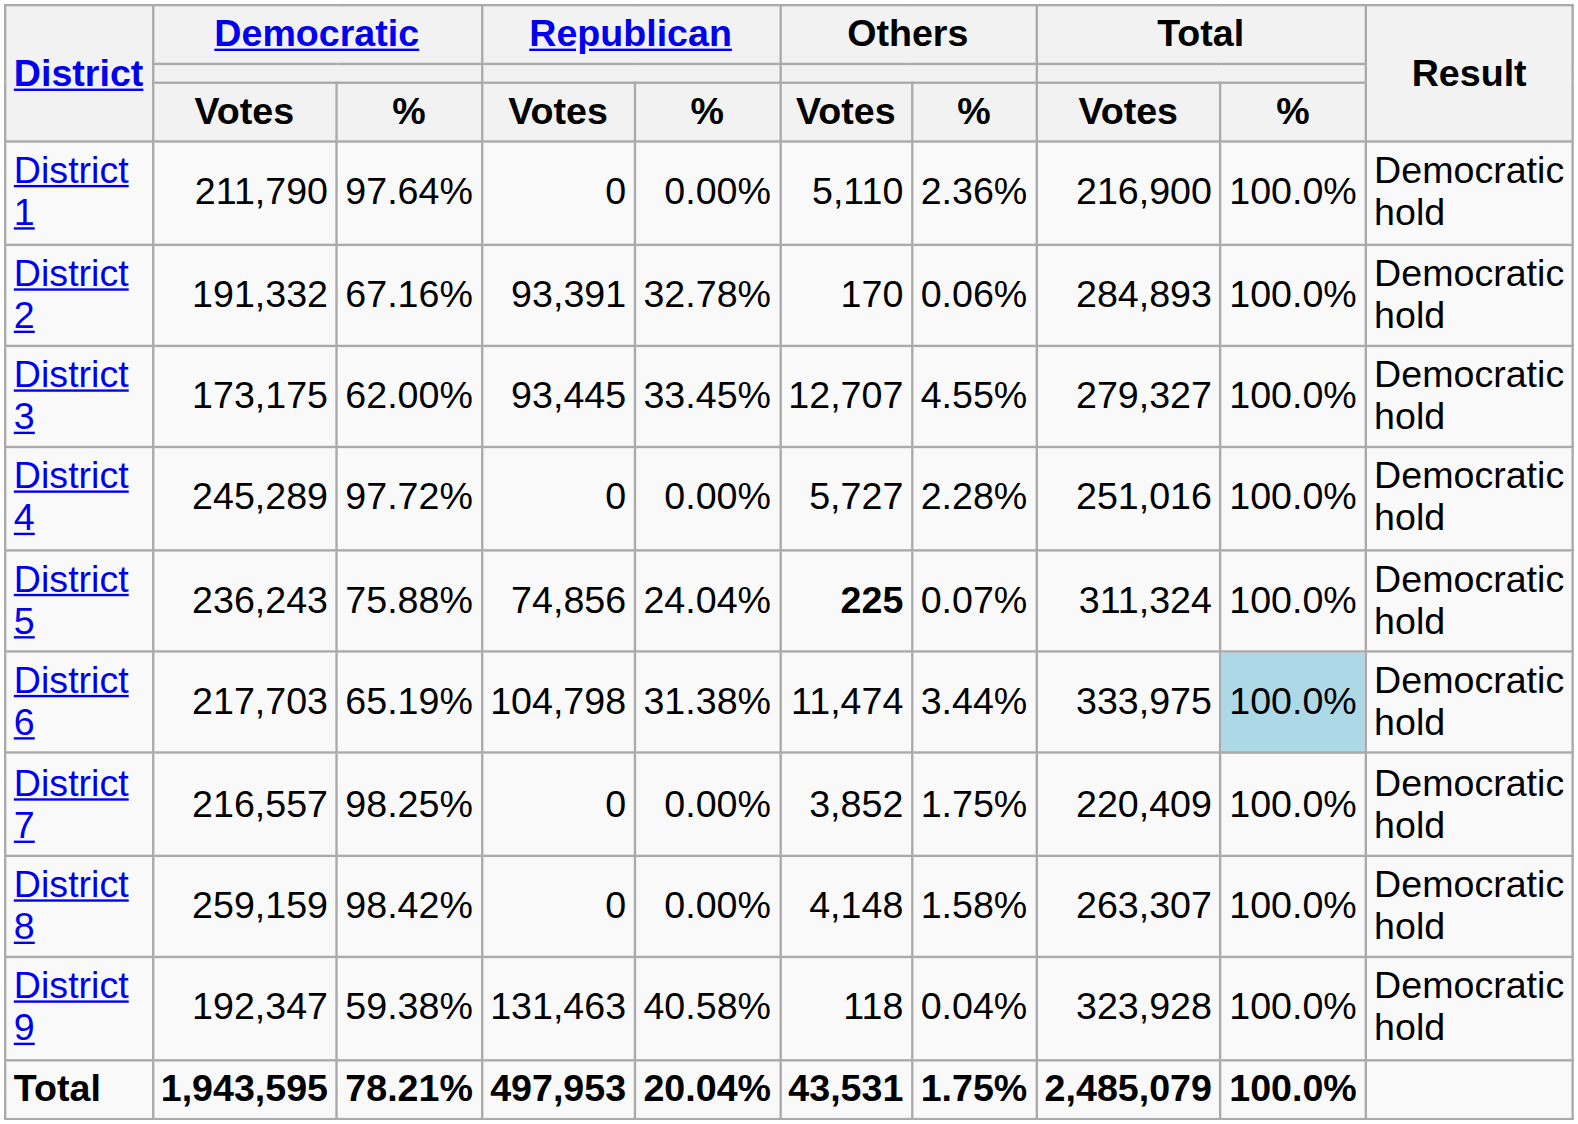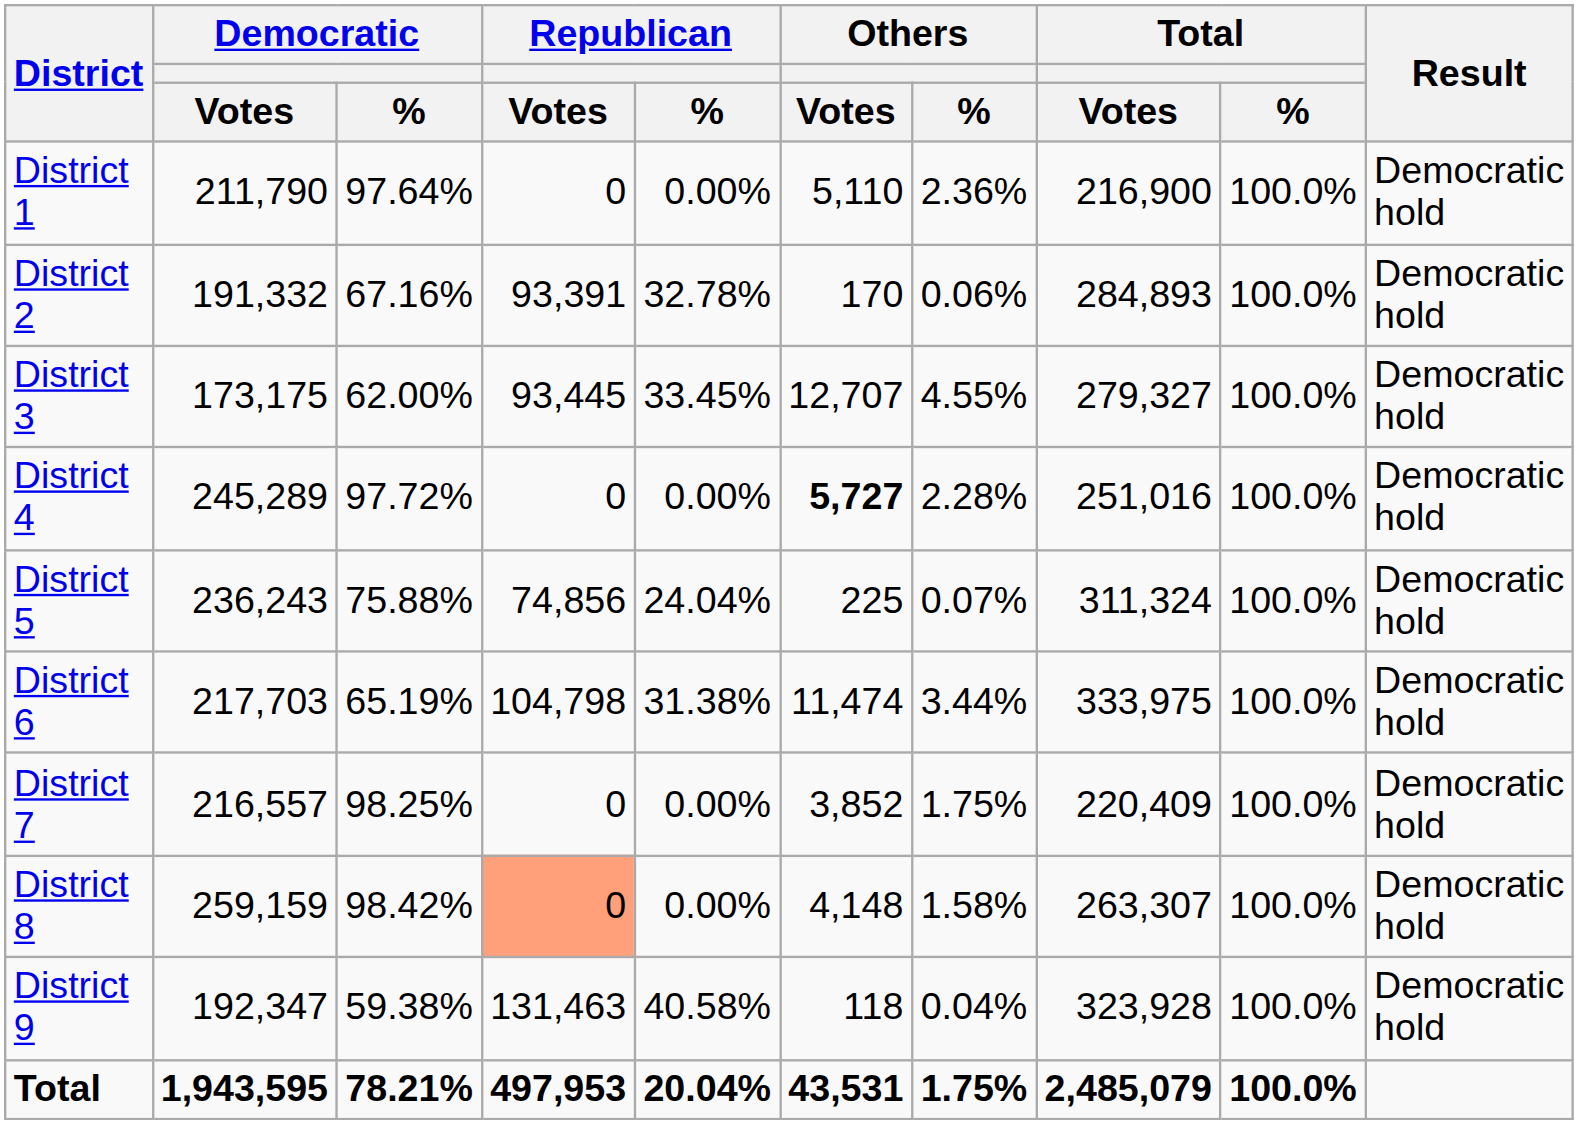(856, 497) normal -> (856, 497) bold
(872, 599) bold -> (872, 599) normal
(1293, 701) lightblue background -> (1293, 701) no background
(616, 905) no background -> (616, 905) lightsalmon background
